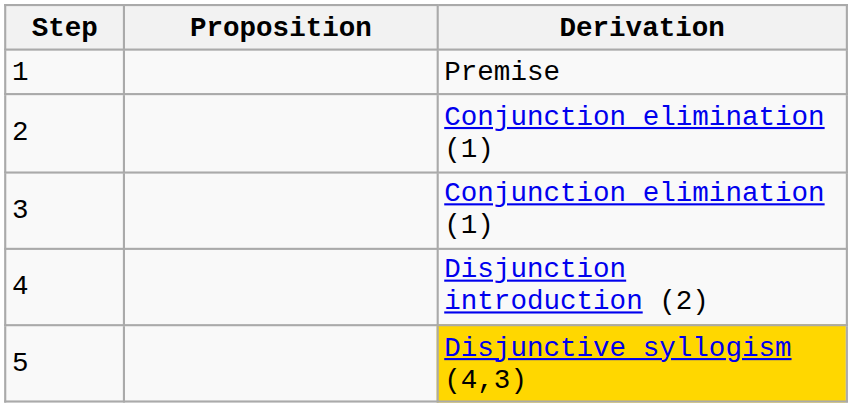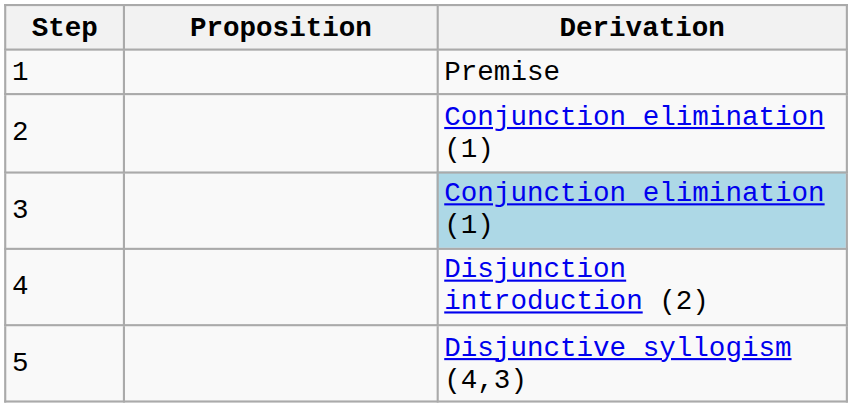(634, 210) no background -> (634, 210) lightblue background
(618, 363) gold background -> (618, 363) no background
